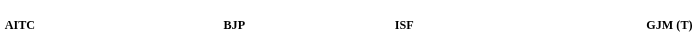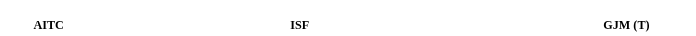- column: (234, 8)
